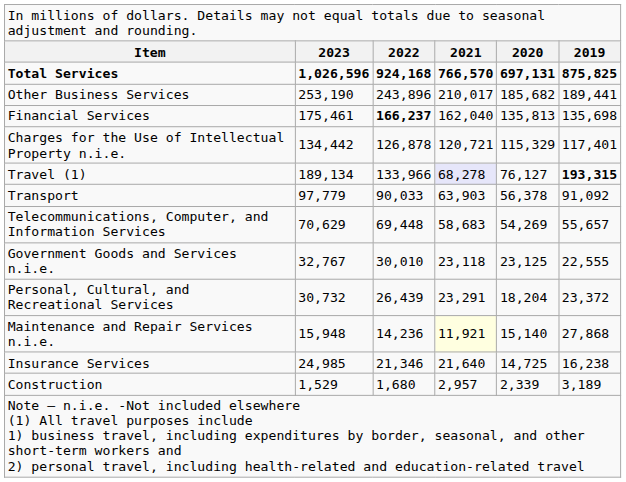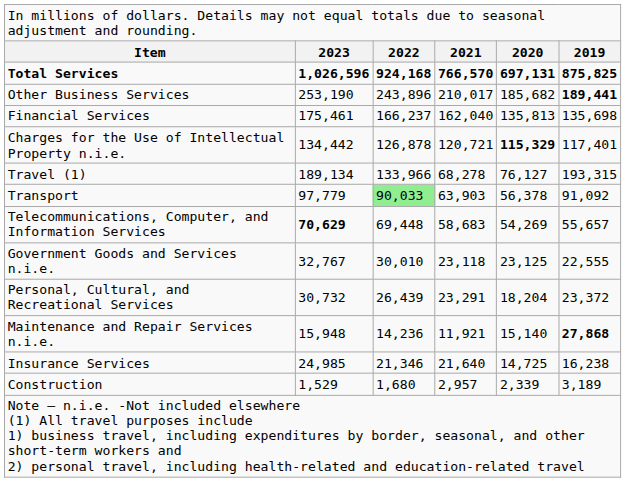(589, 95) normal -> (589, 95) bold
(404, 116) bold -> (404, 116) normal
(528, 145) normal -> (528, 145) bold
(462, 174) lavender background -> (462, 174) no background
(589, 174) bold -> (589, 174) normal
(400, 195) no background -> (400, 195) lightgreen background
(322, 224) normal -> (322, 224) bold
(462, 334) lightyellow background -> (462, 334) no background
(586, 334) normal -> (586, 334) bold
